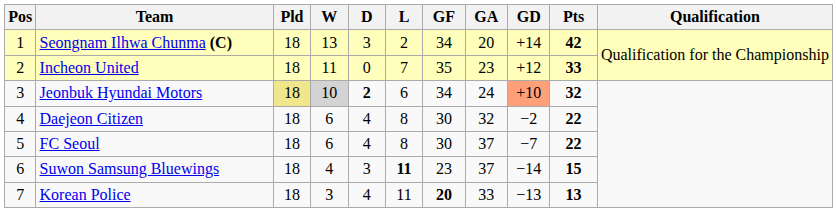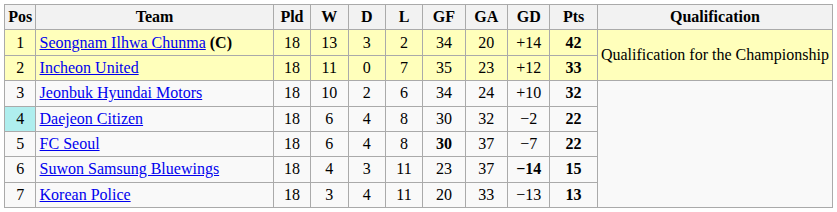(292, 93) khaki background -> (292, 93) no background
(329, 93) lightgrey background -> (329, 93) no background
(367, 93) bold -> (367, 93) normal
(529, 93) lightsalmon background -> (529, 93) no background
(20, 118) no background -> (20, 118) paleturquoise background
(444, 144) normal -> (444, 144) bold
(404, 169) bold -> (404, 169) normal
(529, 169) normal -> (529, 169) bold
(444, 194) bold -> (444, 194) normal
